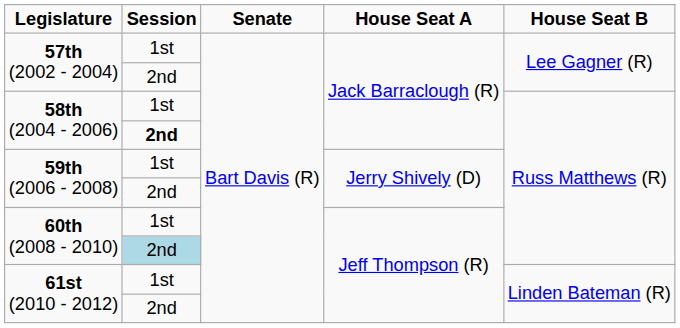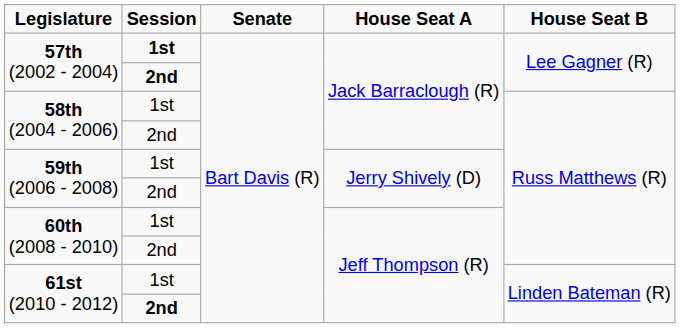(162, 47) normal -> (162, 47) bold
(162, 76) normal -> (162, 76) bold
(162, 134) bold -> (162, 134) normal
(162, 250) lightblue background -> (162, 250) no background
(162, 308) normal -> (162, 308) bold
